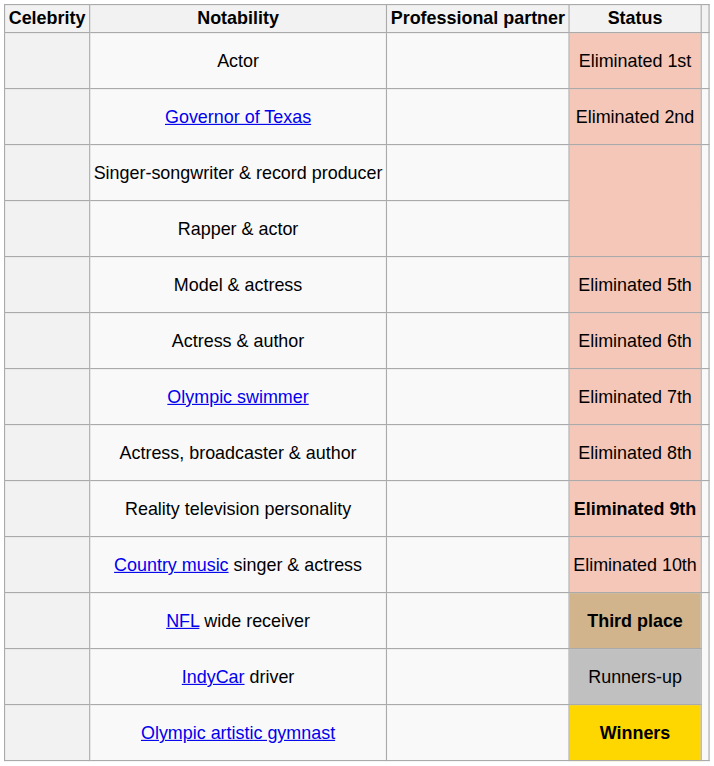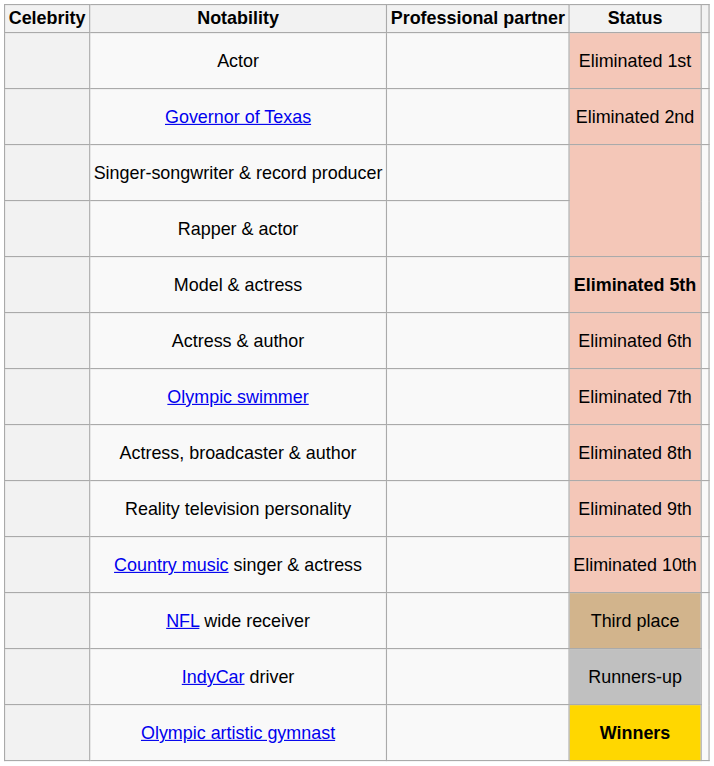(635, 284) normal -> (635, 284) bold
(635, 508) bold -> (635, 508) normal
(635, 620) bold -> (635, 620) normal
